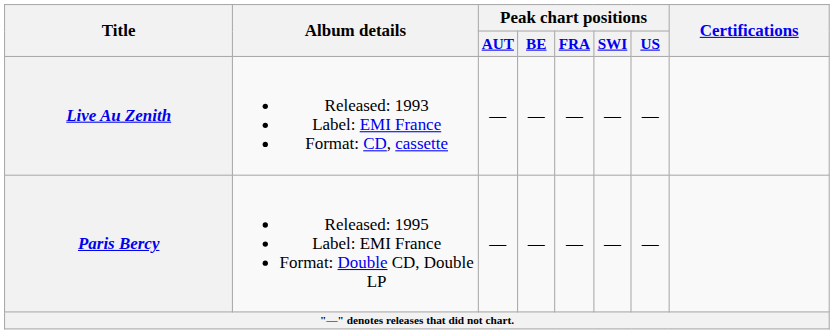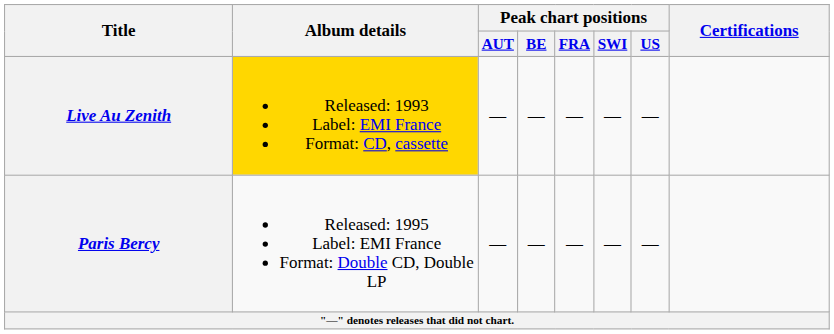(355, 125) no background -> (355, 125) gold background
